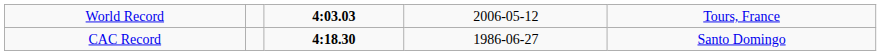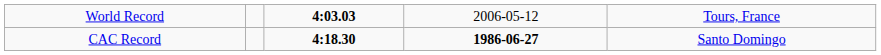(506, 39) normal -> (506, 39) bold
